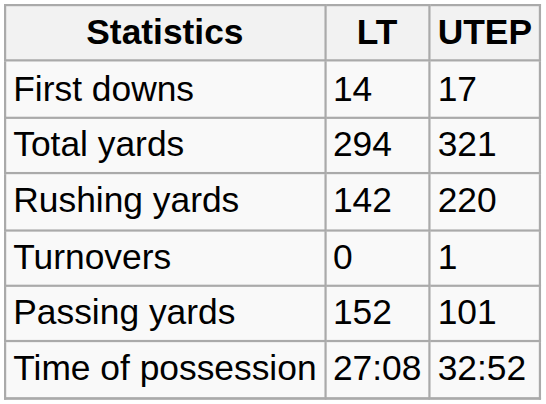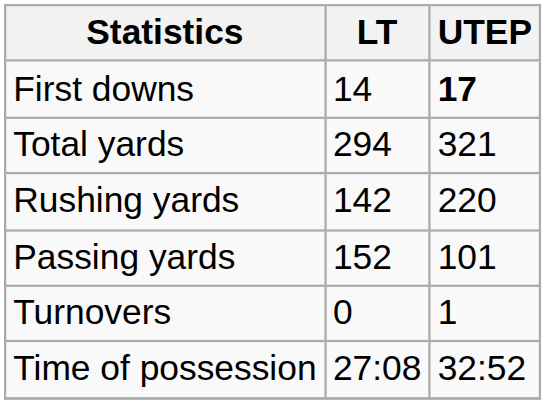(457, 88) normal -> (457, 88) bold
rows swapped: (124, 312) <-> (92, 256)
